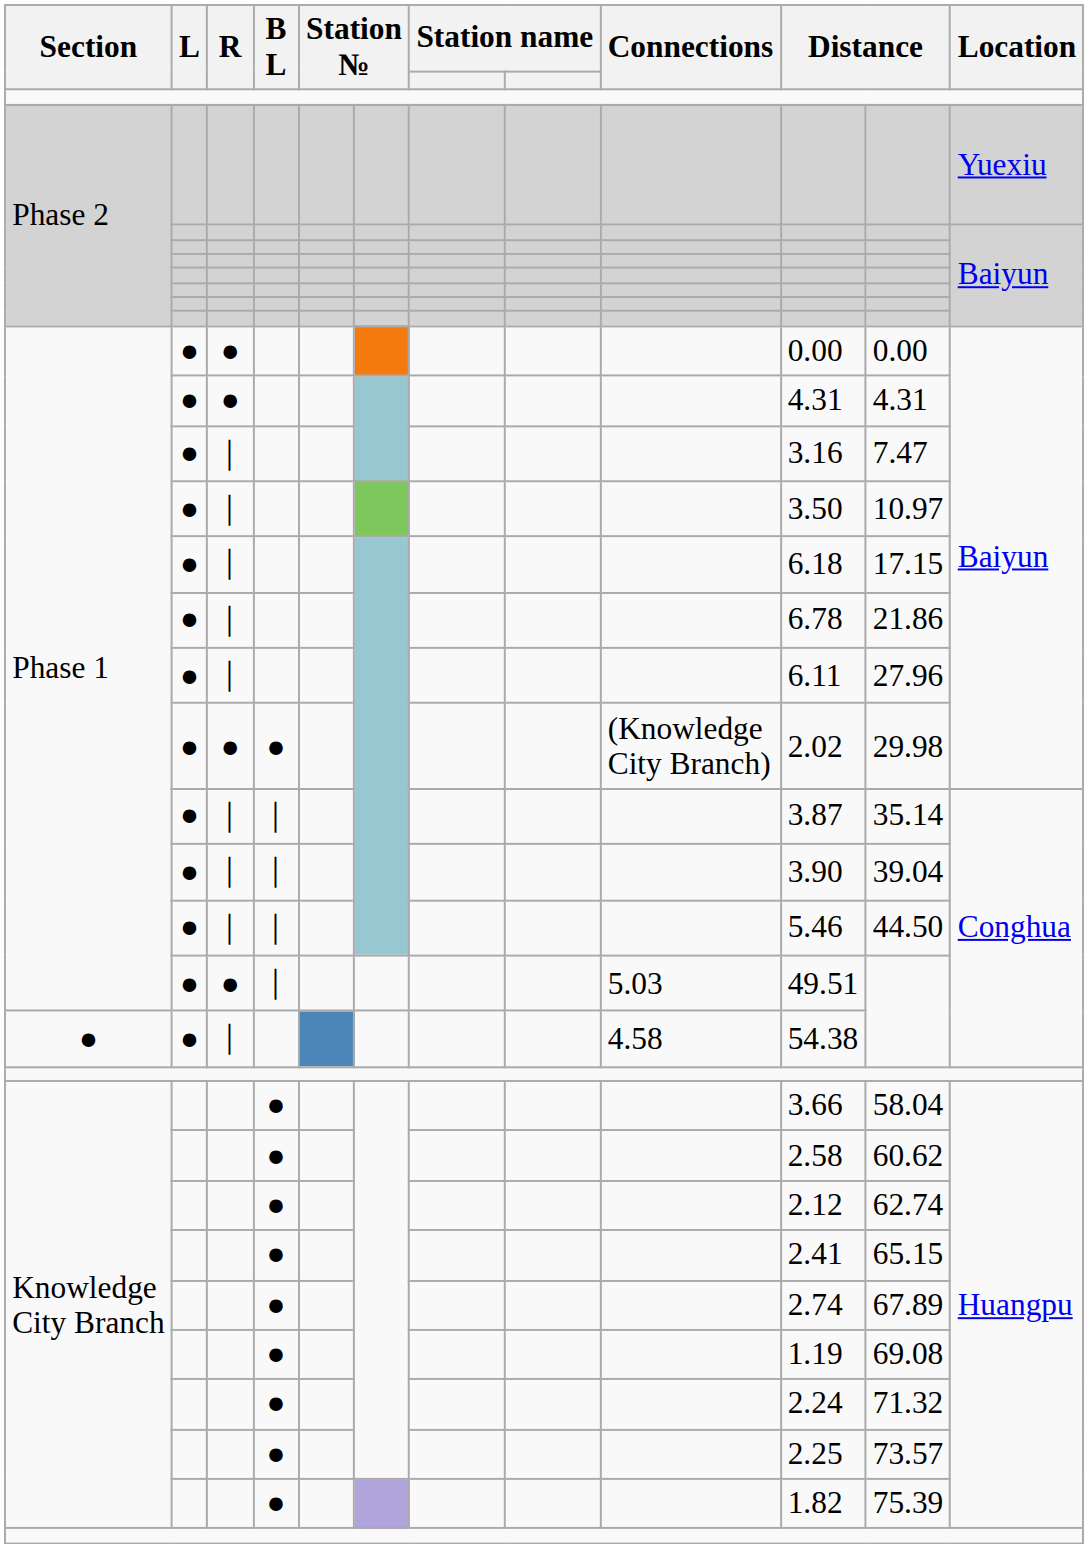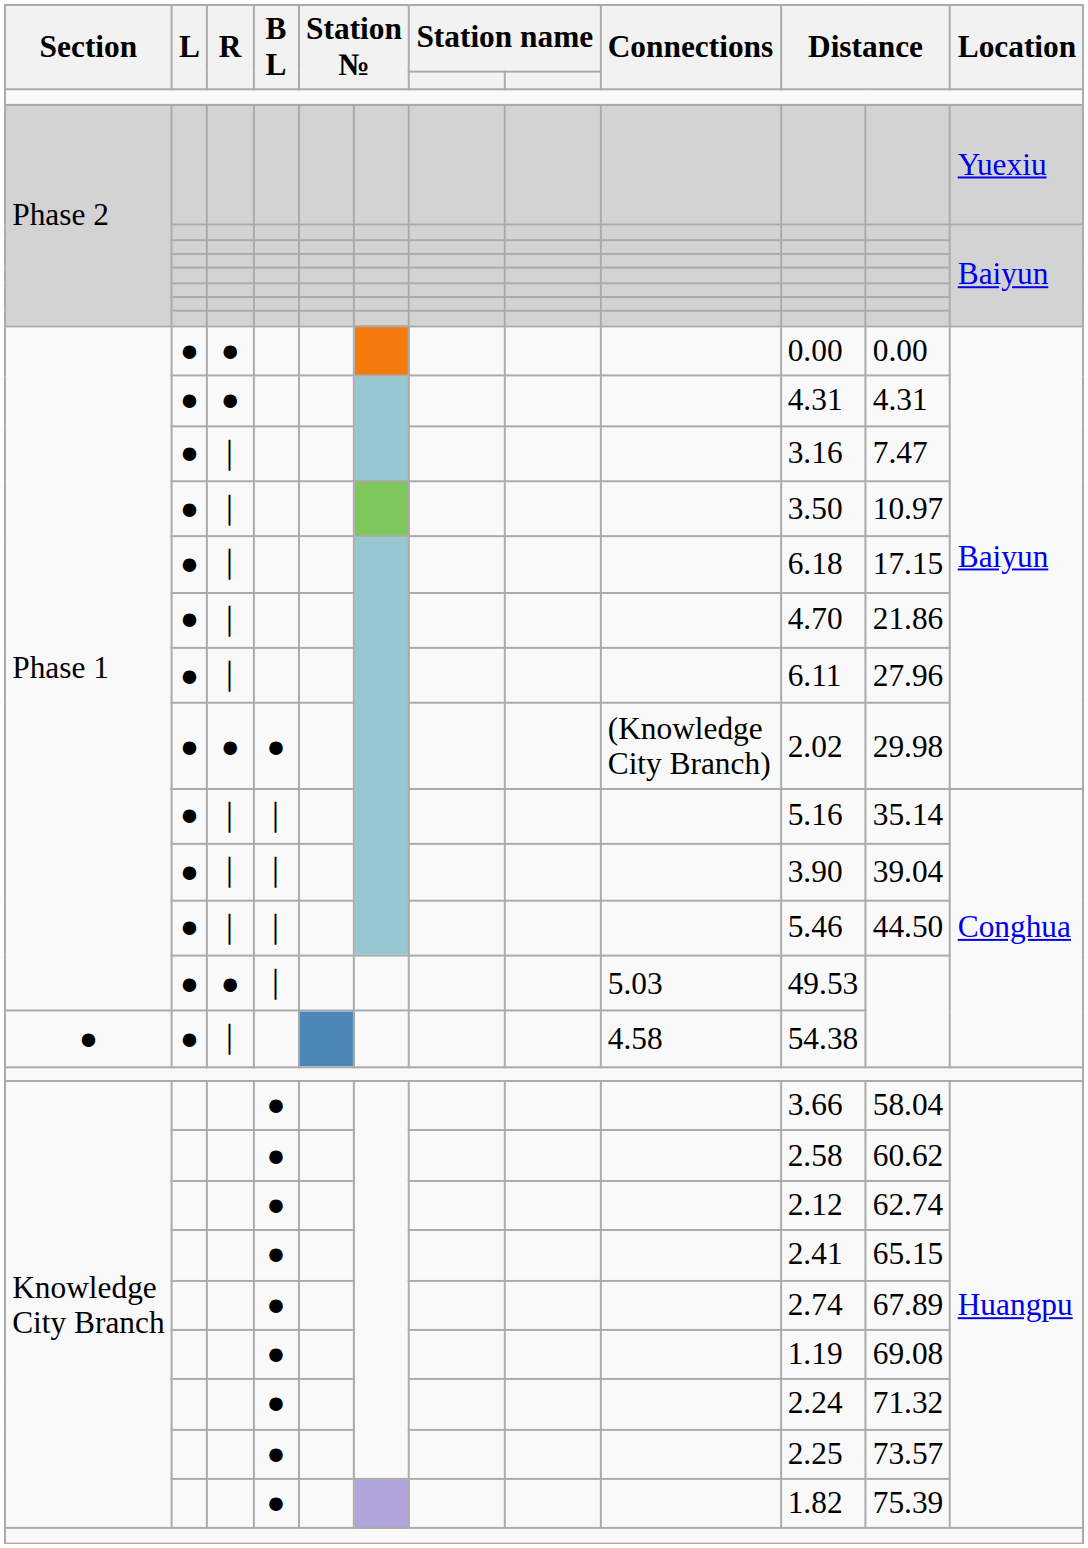(815, 619) 6.78 -> (815, 619) 4.70
(815, 815) 3.87 -> (815, 815) 5.16
(823, 982) 49.51 -> (823, 982) 49.53
